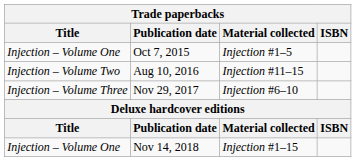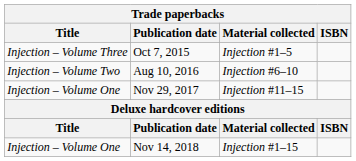(64, 52) Injection – Volume One -> (67, 52) Injection – Volume Three
(263, 71) Injection #11–15 -> (260, 71) Injection #6–10
(67, 90) Injection – Volume Three -> (64, 90) Injection – Volume One
(260, 90) Injection #6–10 -> (263, 90) Injection #11–15
